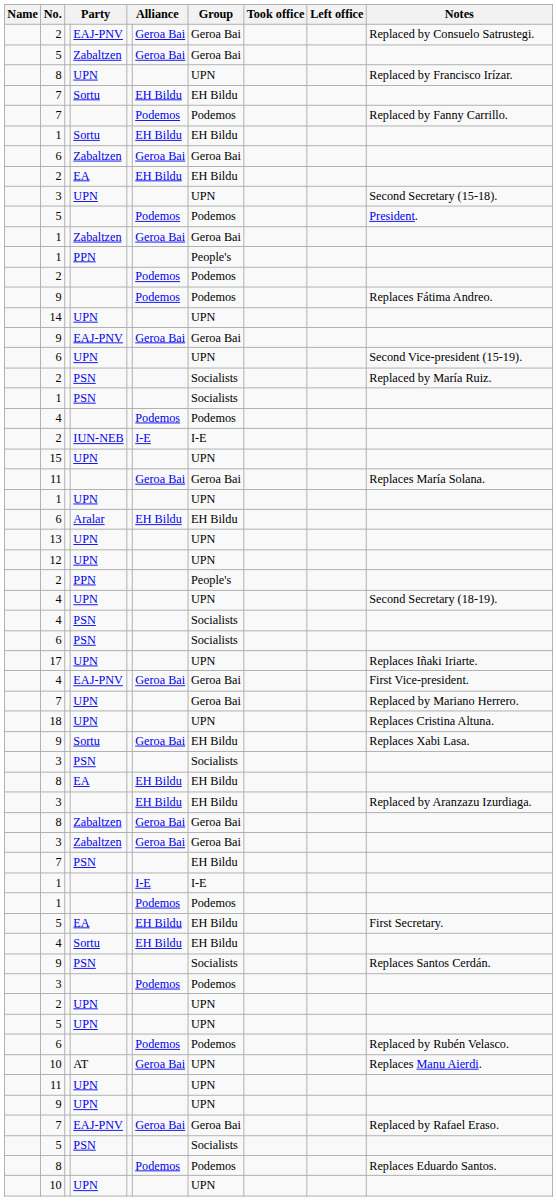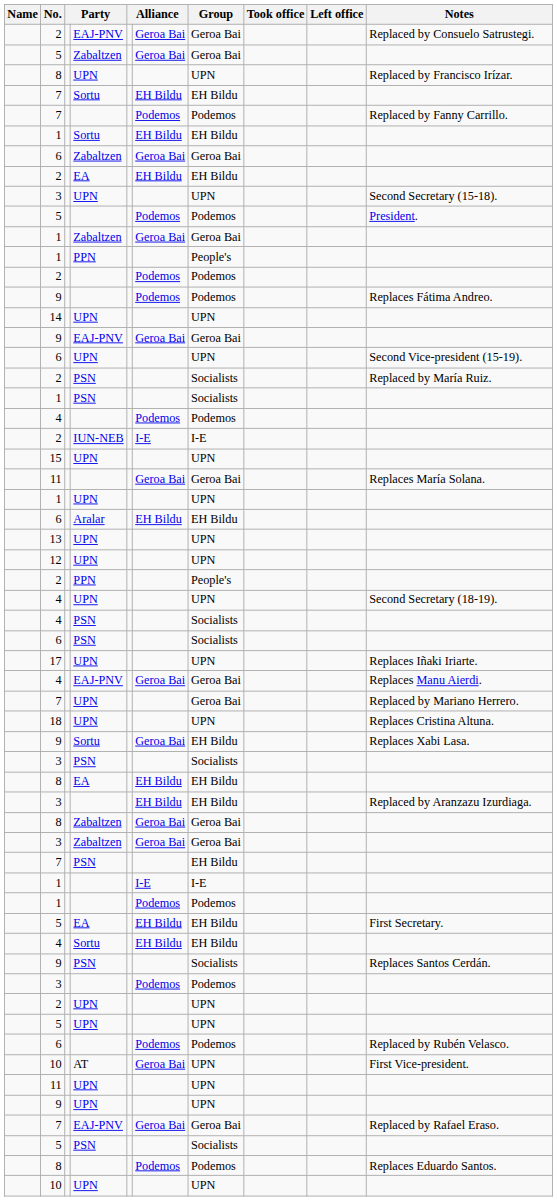(419, 680) First Vice-president. -> (425, 680) Replaces Manu Aierdi.
(425, 1064) Replaces Manu Aierdi. -> (419, 1064) First Vice-president.
